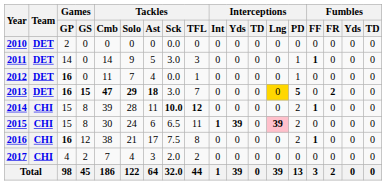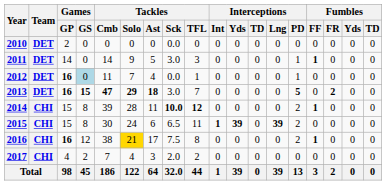(85, 76) no background -> (85, 76) lightblue background
(278, 92) gold background -> (278, 92) no background
(278, 124) pink background -> (278, 124) no background
(132, 140) no background -> (132, 140) gold background
